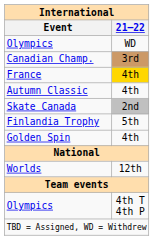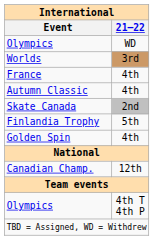(50, 59) Canadian Champ. -> (24, 59) Worlds
(130, 75) gold background -> (130, 75) no background
(24, 169) Worlds -> (50, 169) Canadian Champ.
